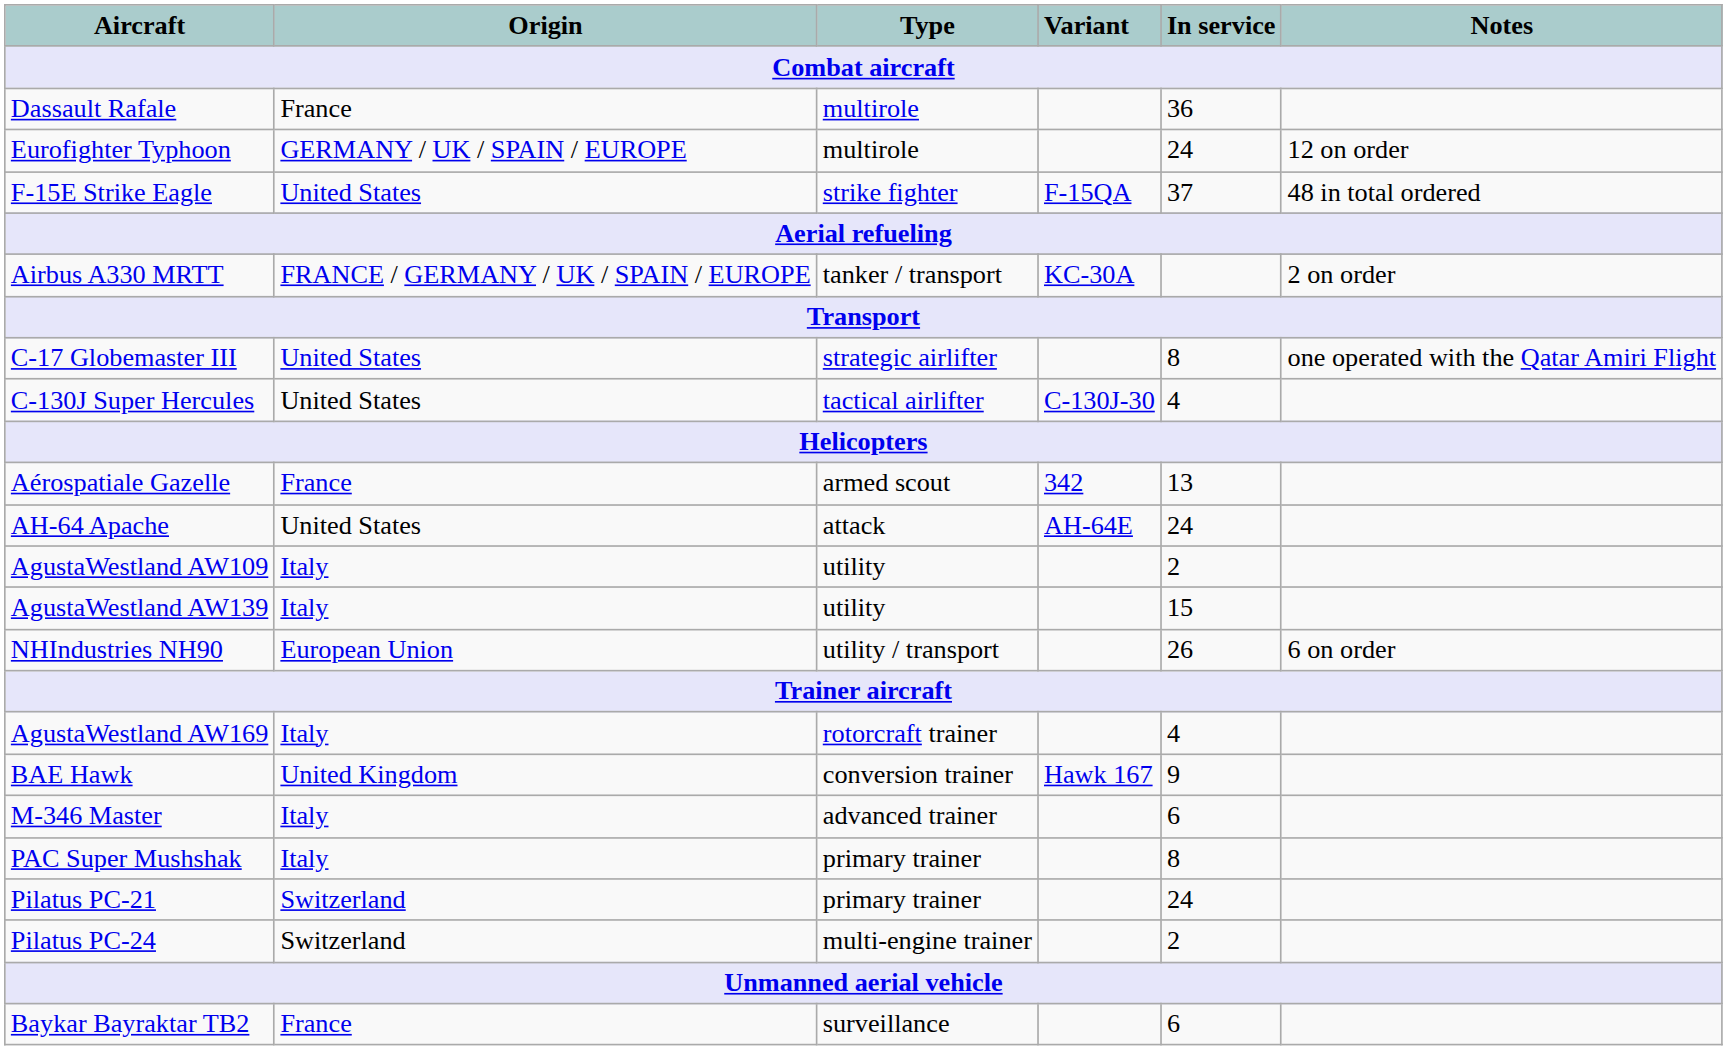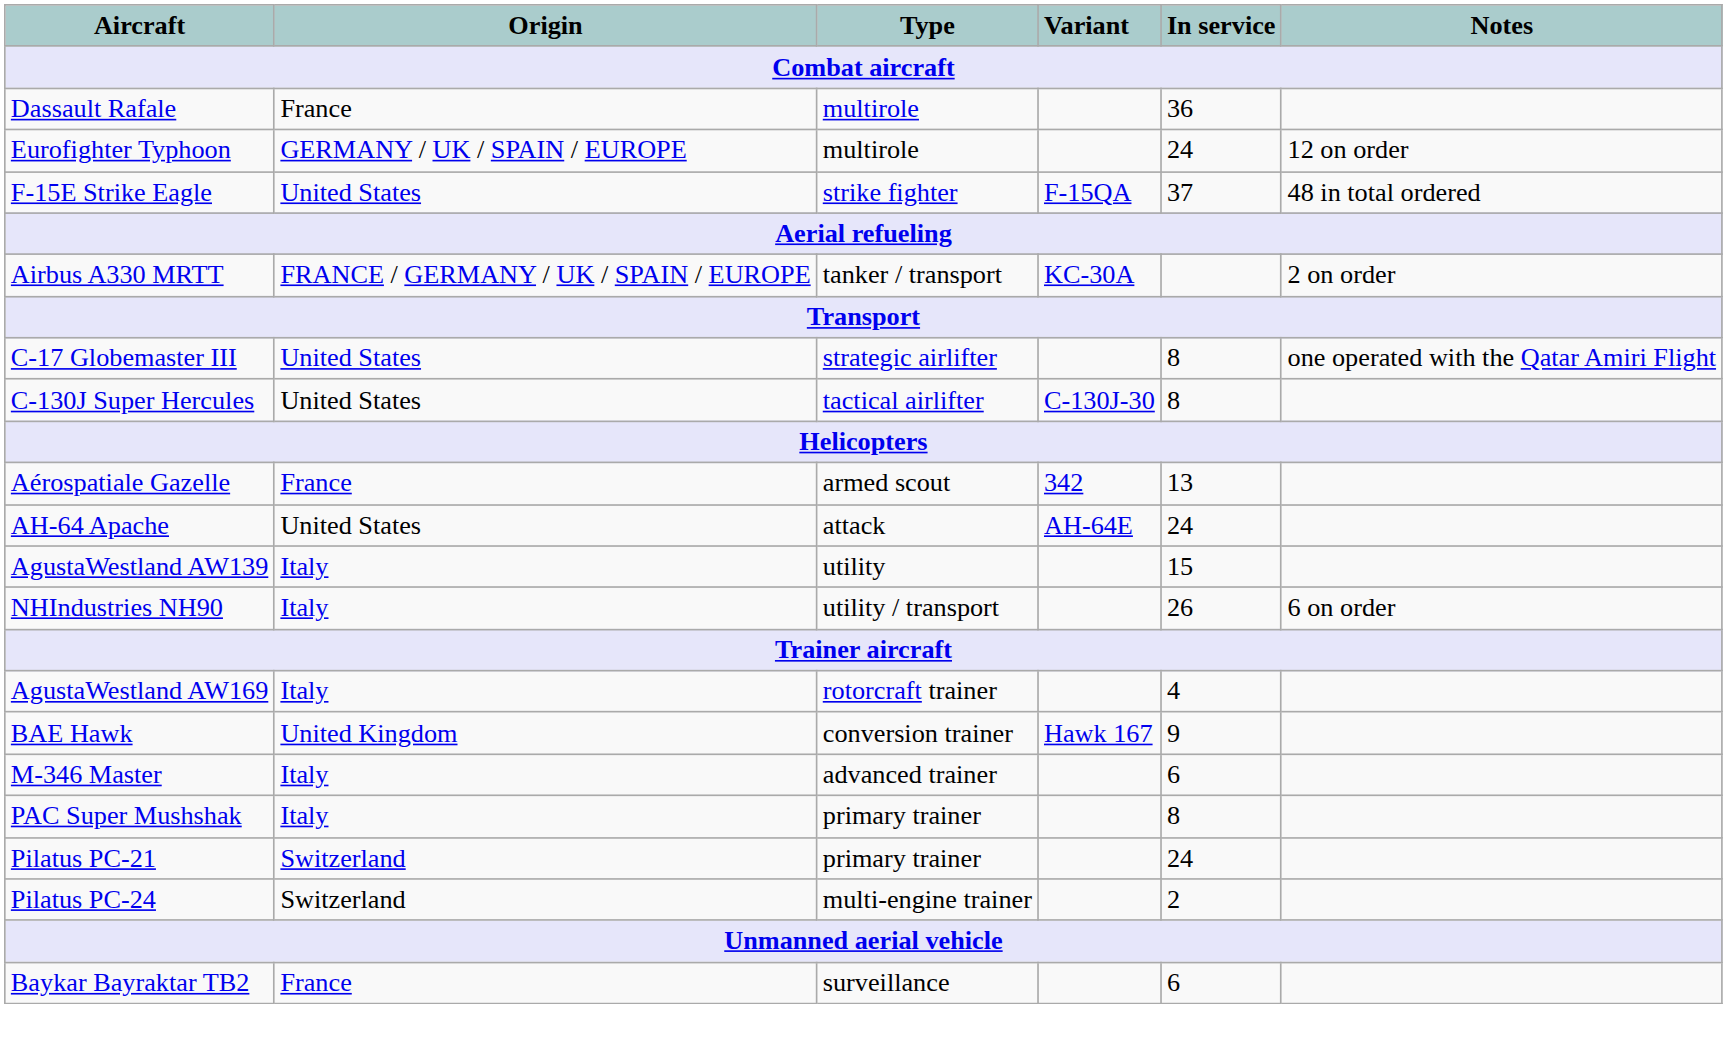(1173, 399) 4 -> (1173, 399) 8
- row: (140, 566)
(367, 649) European Union -> (304, 607) Italy
